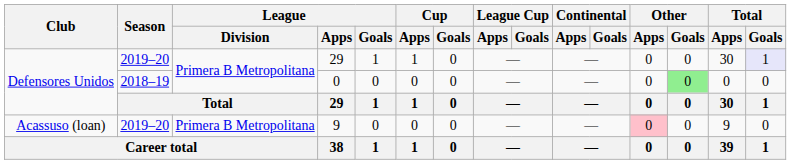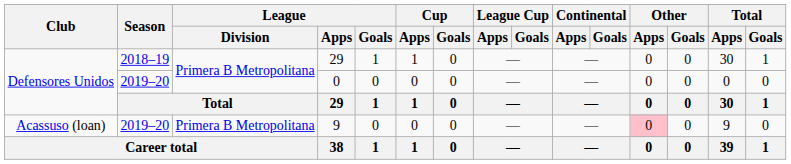(145, 59) 2019–20 -> (145, 59) 2018–19
(766, 59) lavender background -> (766, 59) no background
(145, 81) 2018–19 -> (145, 81) 2019–20
(688, 81) lightgreen background -> (688, 81) no background
